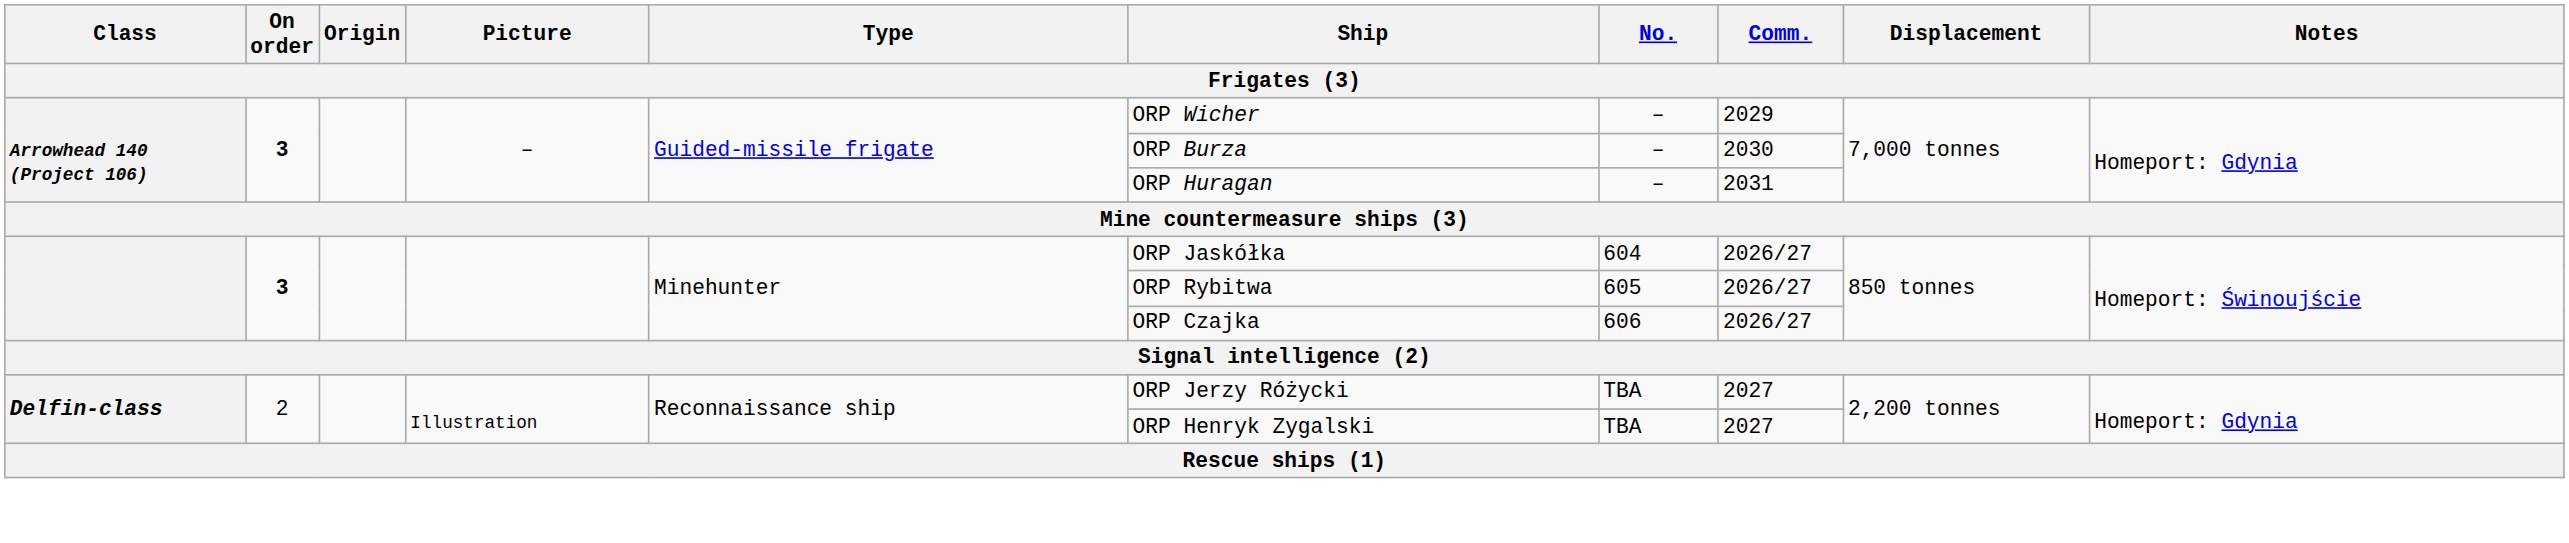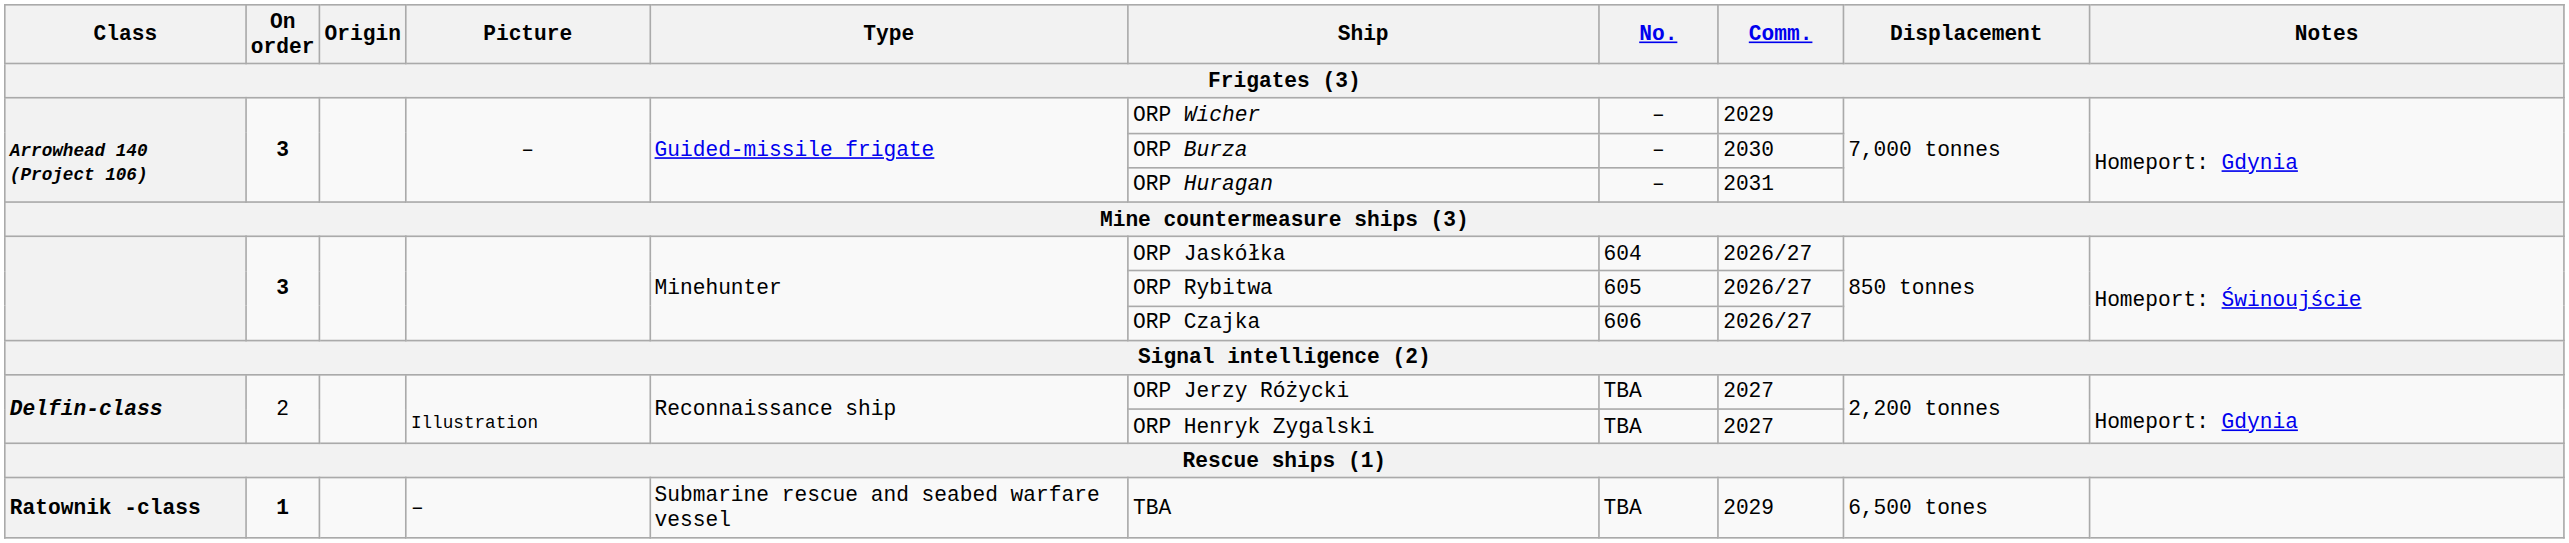+ row: (105, 508)
